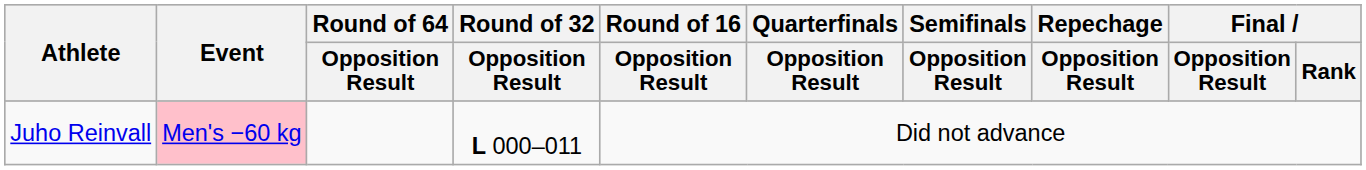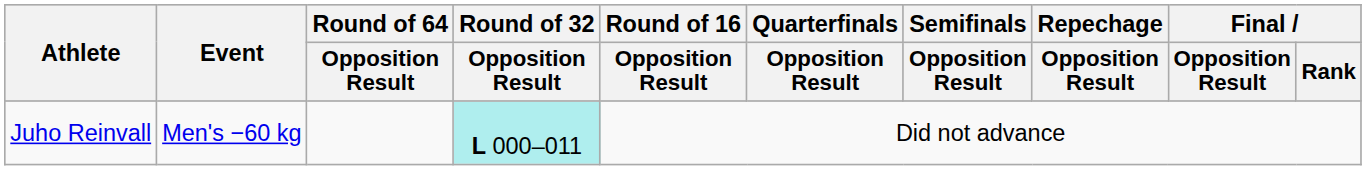(232, 133) pink background -> (232, 133) no background
(527, 146) no background -> (527, 146) paleturquoise background
